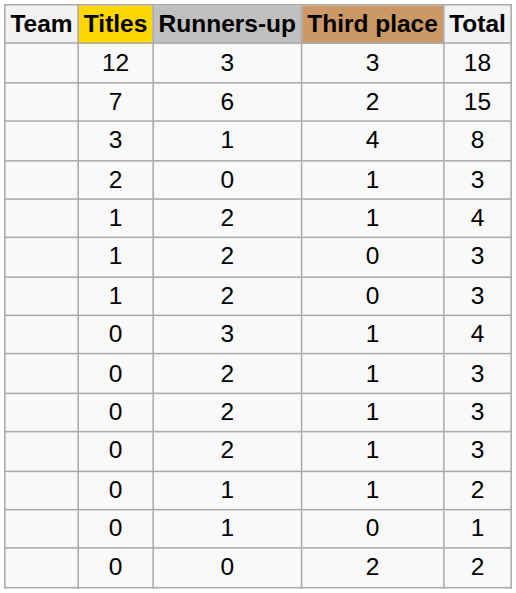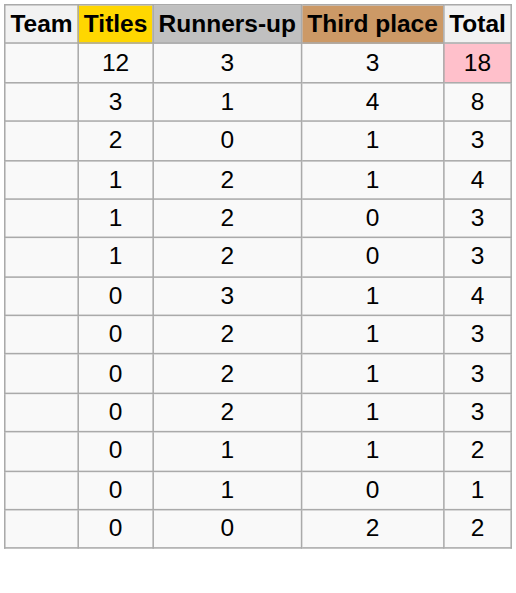(477, 62) no background -> (477, 62) pink background
- row: (116, 101)
